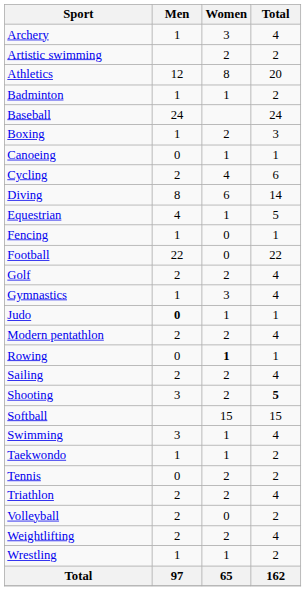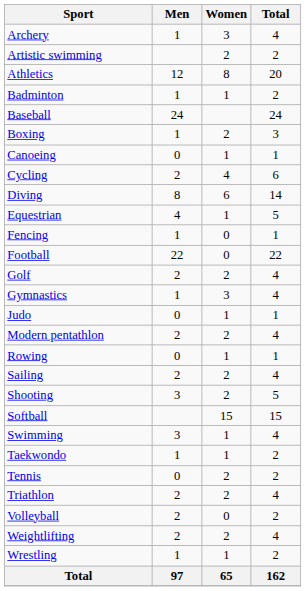(177, 315) bold -> (177, 315) normal
(226, 355) bold -> (226, 355) normal
(276, 395) bold -> (276, 395) normal
